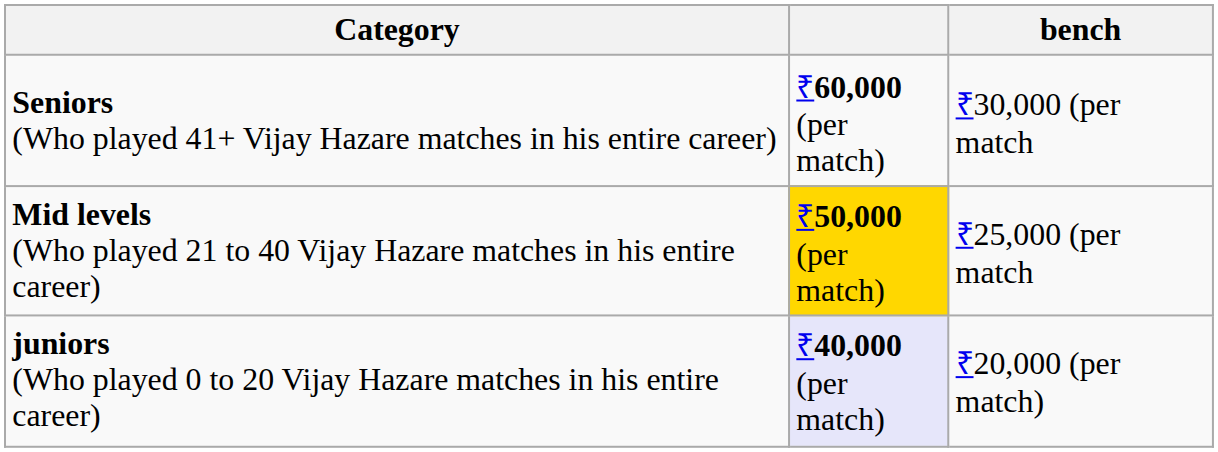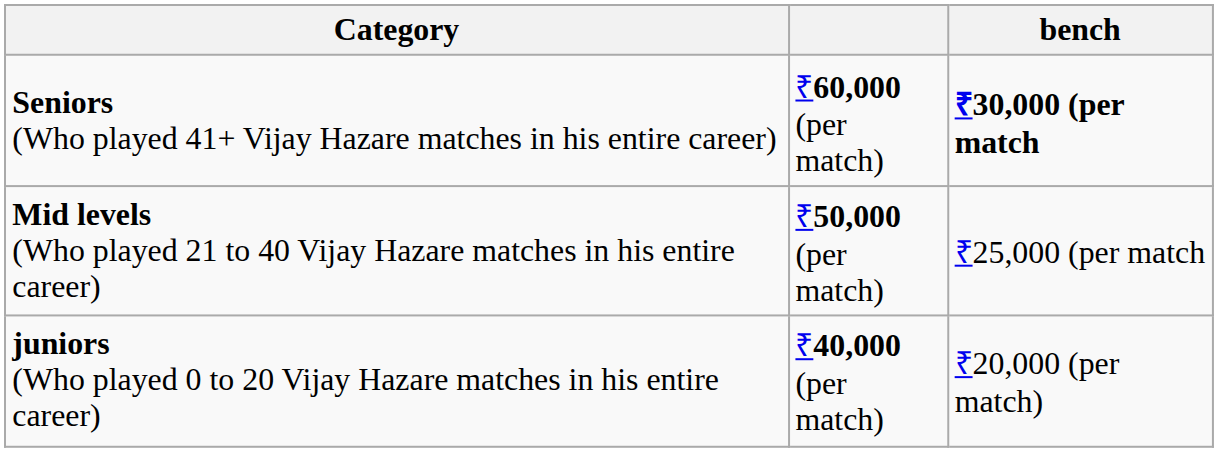(1038, 123) normal -> (1039, 123) bold
(849, 253) gold background -> (848, 253) no background
(849, 383) lavender background -> (848, 383) no background
